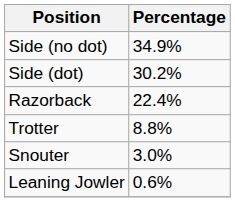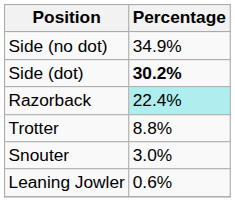(157, 73) normal -> (157, 73) bold
(157, 100) no background -> (157, 100) paleturquoise background
